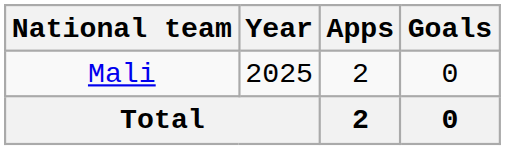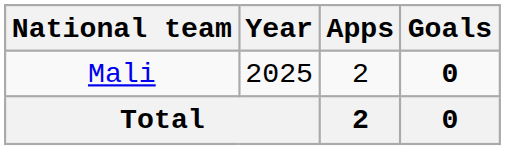(450, 74) normal -> (450, 74) bold
